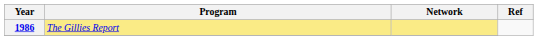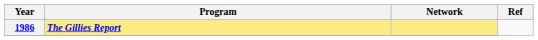(83, 27) normal -> (84, 27) bold
